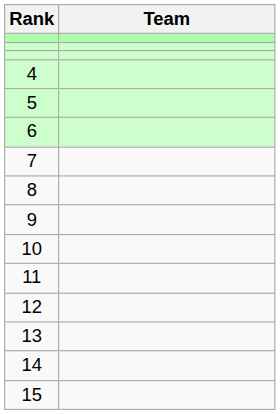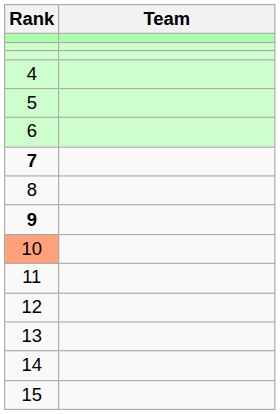(32, 161) normal -> (32, 161) bold
(32, 219) normal -> (32, 219) bold
(32, 248) no background -> (32, 248) lightsalmon background
